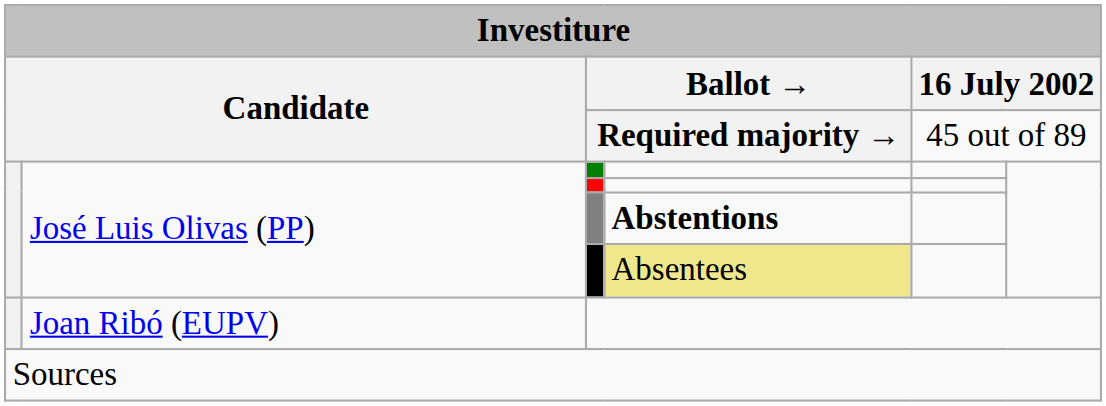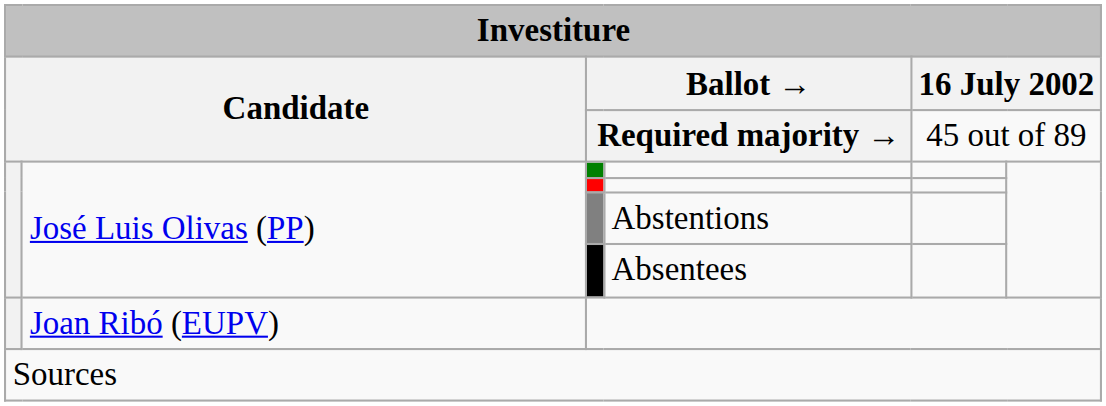(695, 217) bold -> (690, 217) normal
(679, 270) khaki background -> (679, 270) no background
